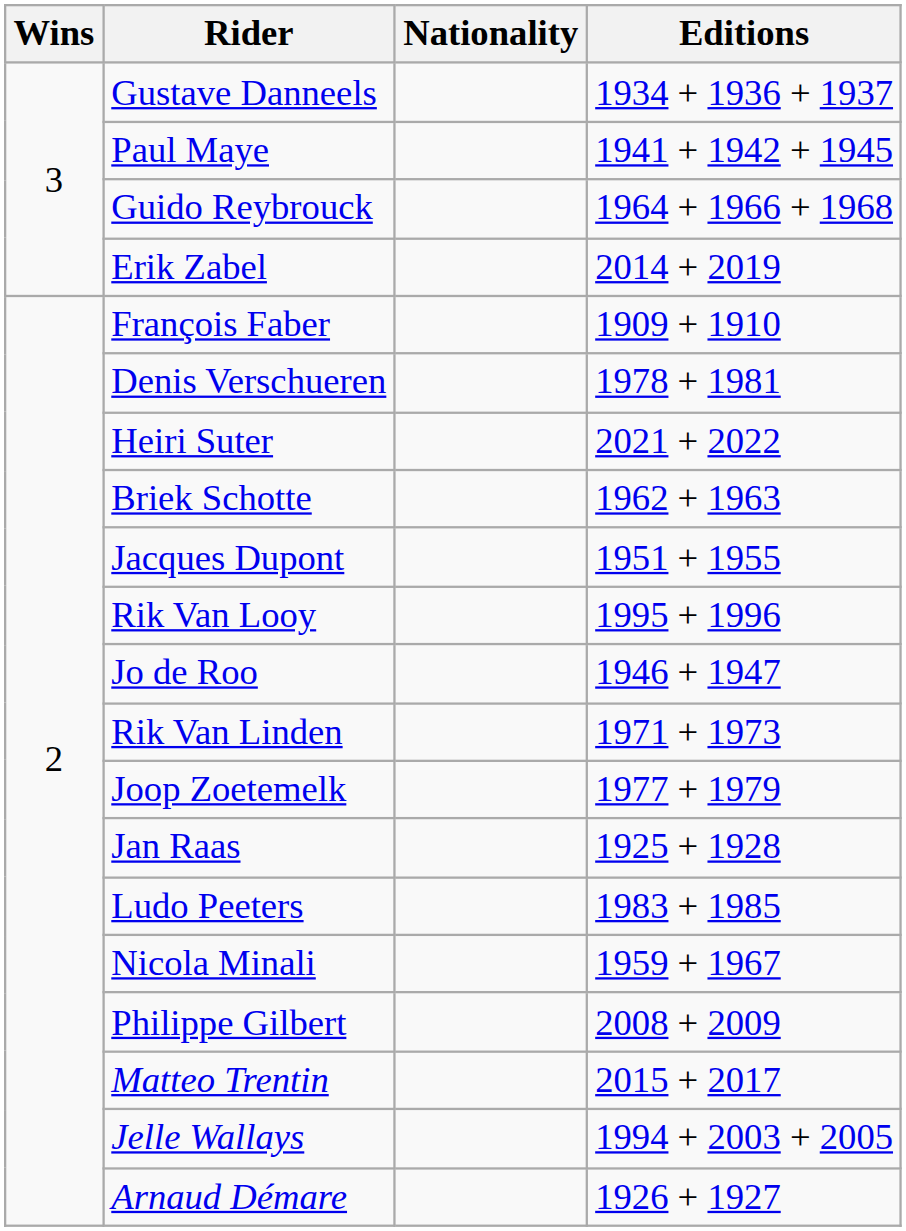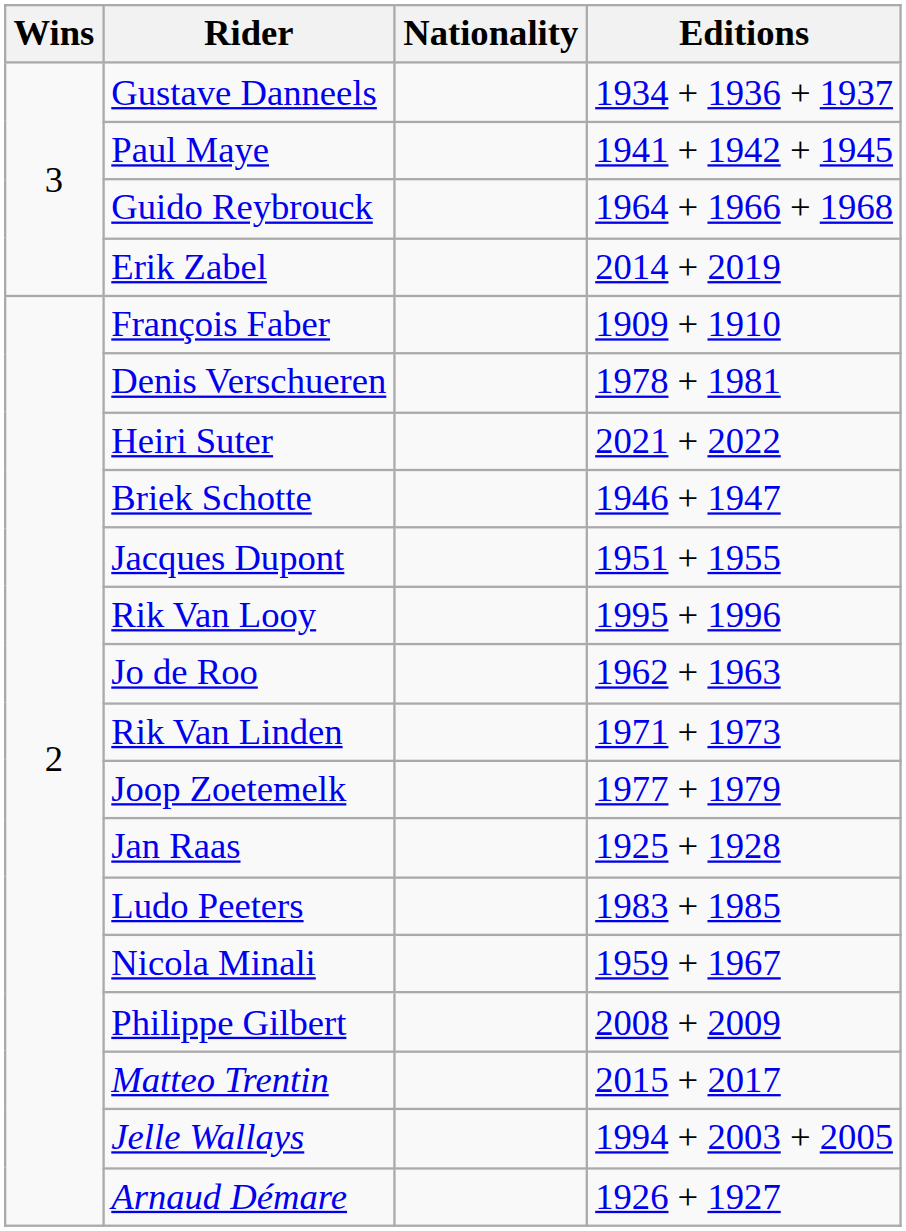(688, 498) 1962 + 1963 -> (688, 498) 1946 + 1947
(688, 672) 1946 + 1947 -> (688, 672) 1962 + 1963
